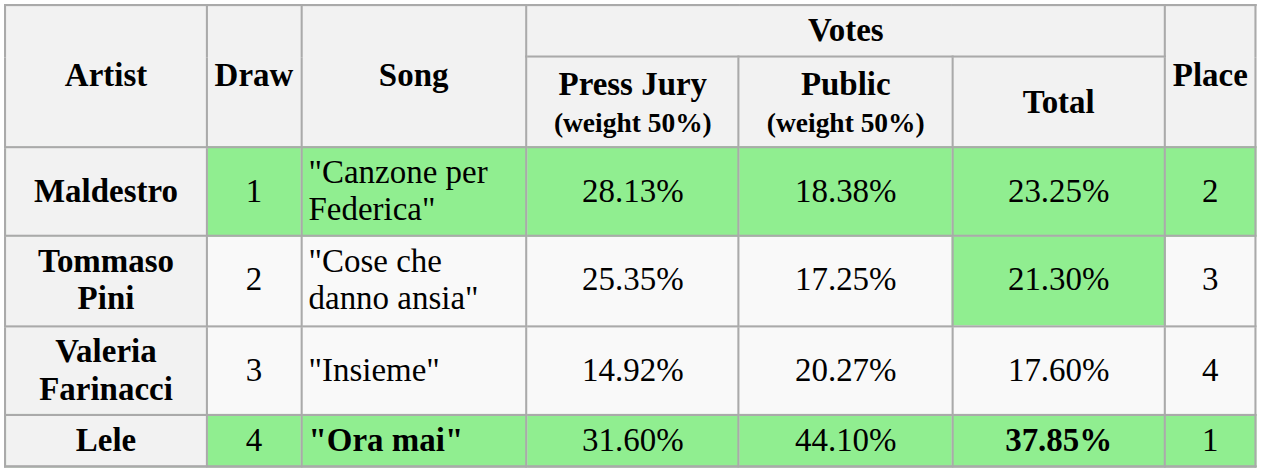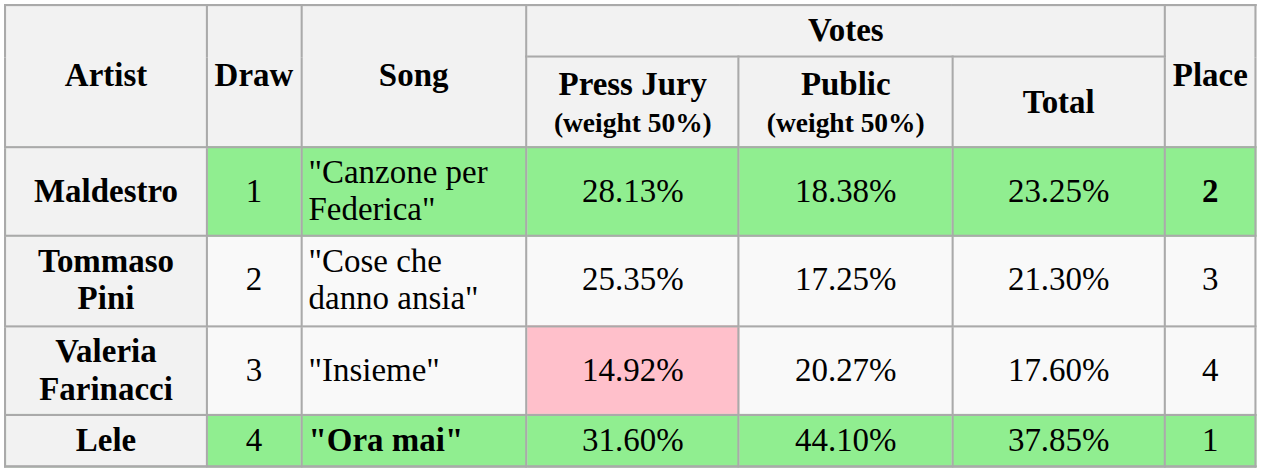(1210, 190) normal -> (1210, 190) bold
(1059, 280) lightgreen background -> (1059, 280) no background
(633, 369) no background -> (633, 369) pink background
(1059, 440) bold -> (1059, 440) normal
